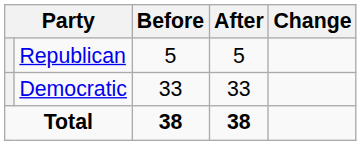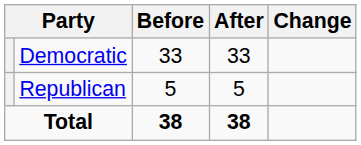rows swapped: (73, 88) <-> (73, 55)
